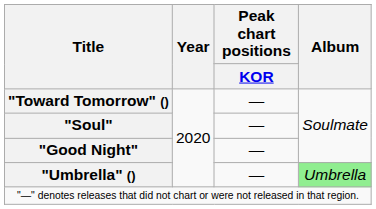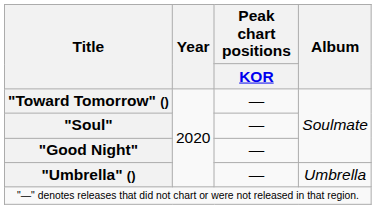(335, 174) lightgreen background -> (335, 174) no background
